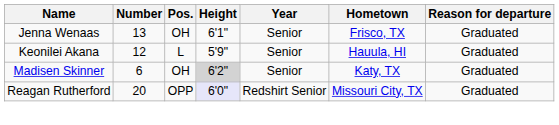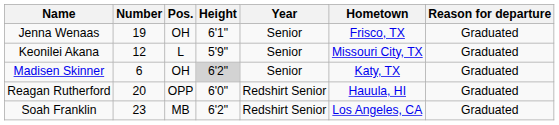(139, 33) 13 -> (139, 33) 19
(377, 52) Hauula, HI -> (377, 52) Missouri City, TX
(218, 91) lavender background -> (218, 91) no background
(377, 91) Missouri City, TX -> (377, 91) Hauula, HI
+ row: (59, 110)
